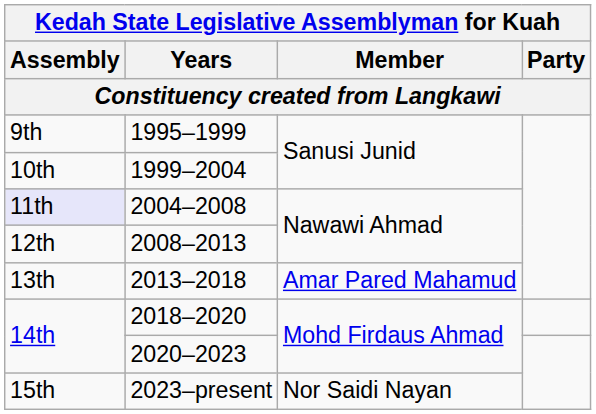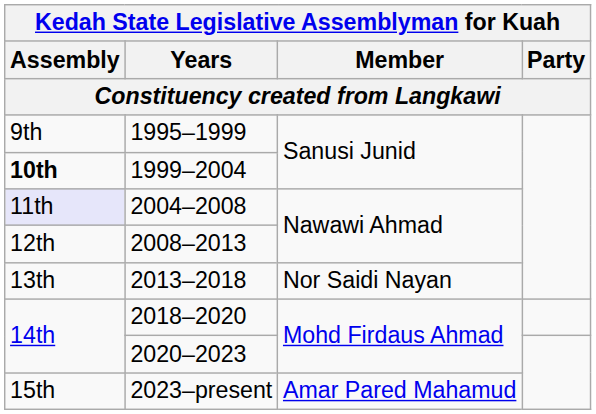(33, 170) normal -> (34, 170) bold
(400, 280) Amar Pared Mahamud -> (367, 280) Nor Saidi Nayan
(367, 390) Nor Saidi Nayan -> (400, 390) Amar Pared Mahamud
